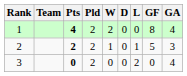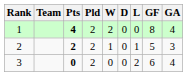(152, 63) 0 -> (152, 63) 6
